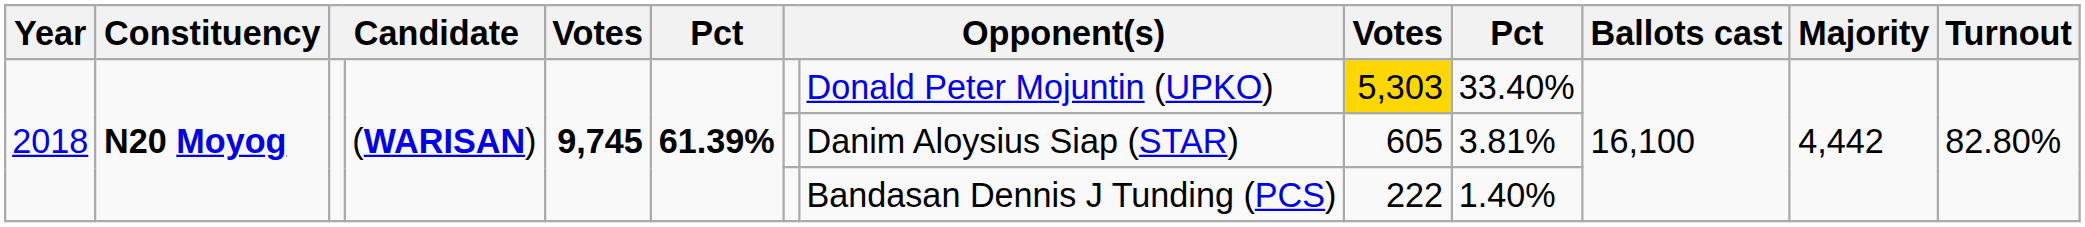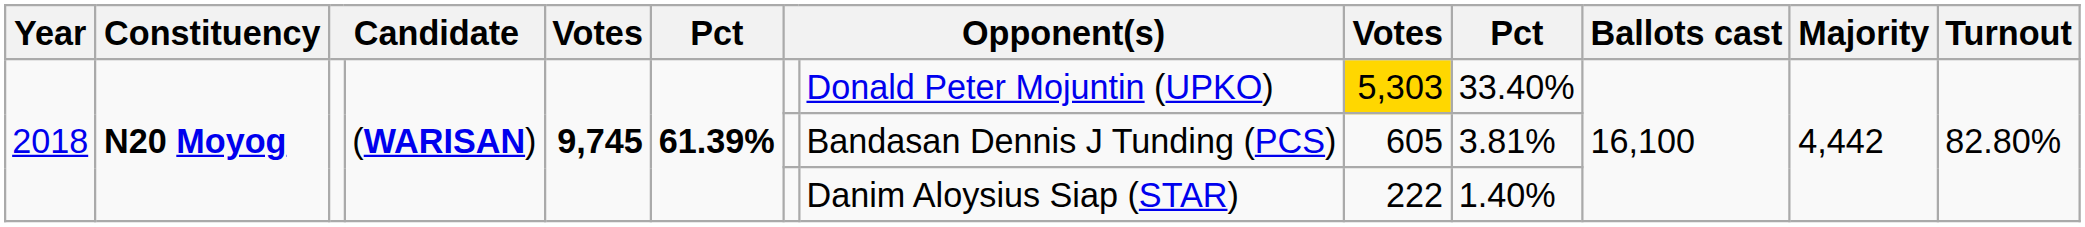(1023, 140) Danim Aloysius Siap (STAR) -> (1071, 140) Bandasan Dennis J Tunding (PCS)
(1071, 195) Bandasan Dennis J Tunding (PCS) -> (1023, 195) Danim Aloysius Siap (STAR)
